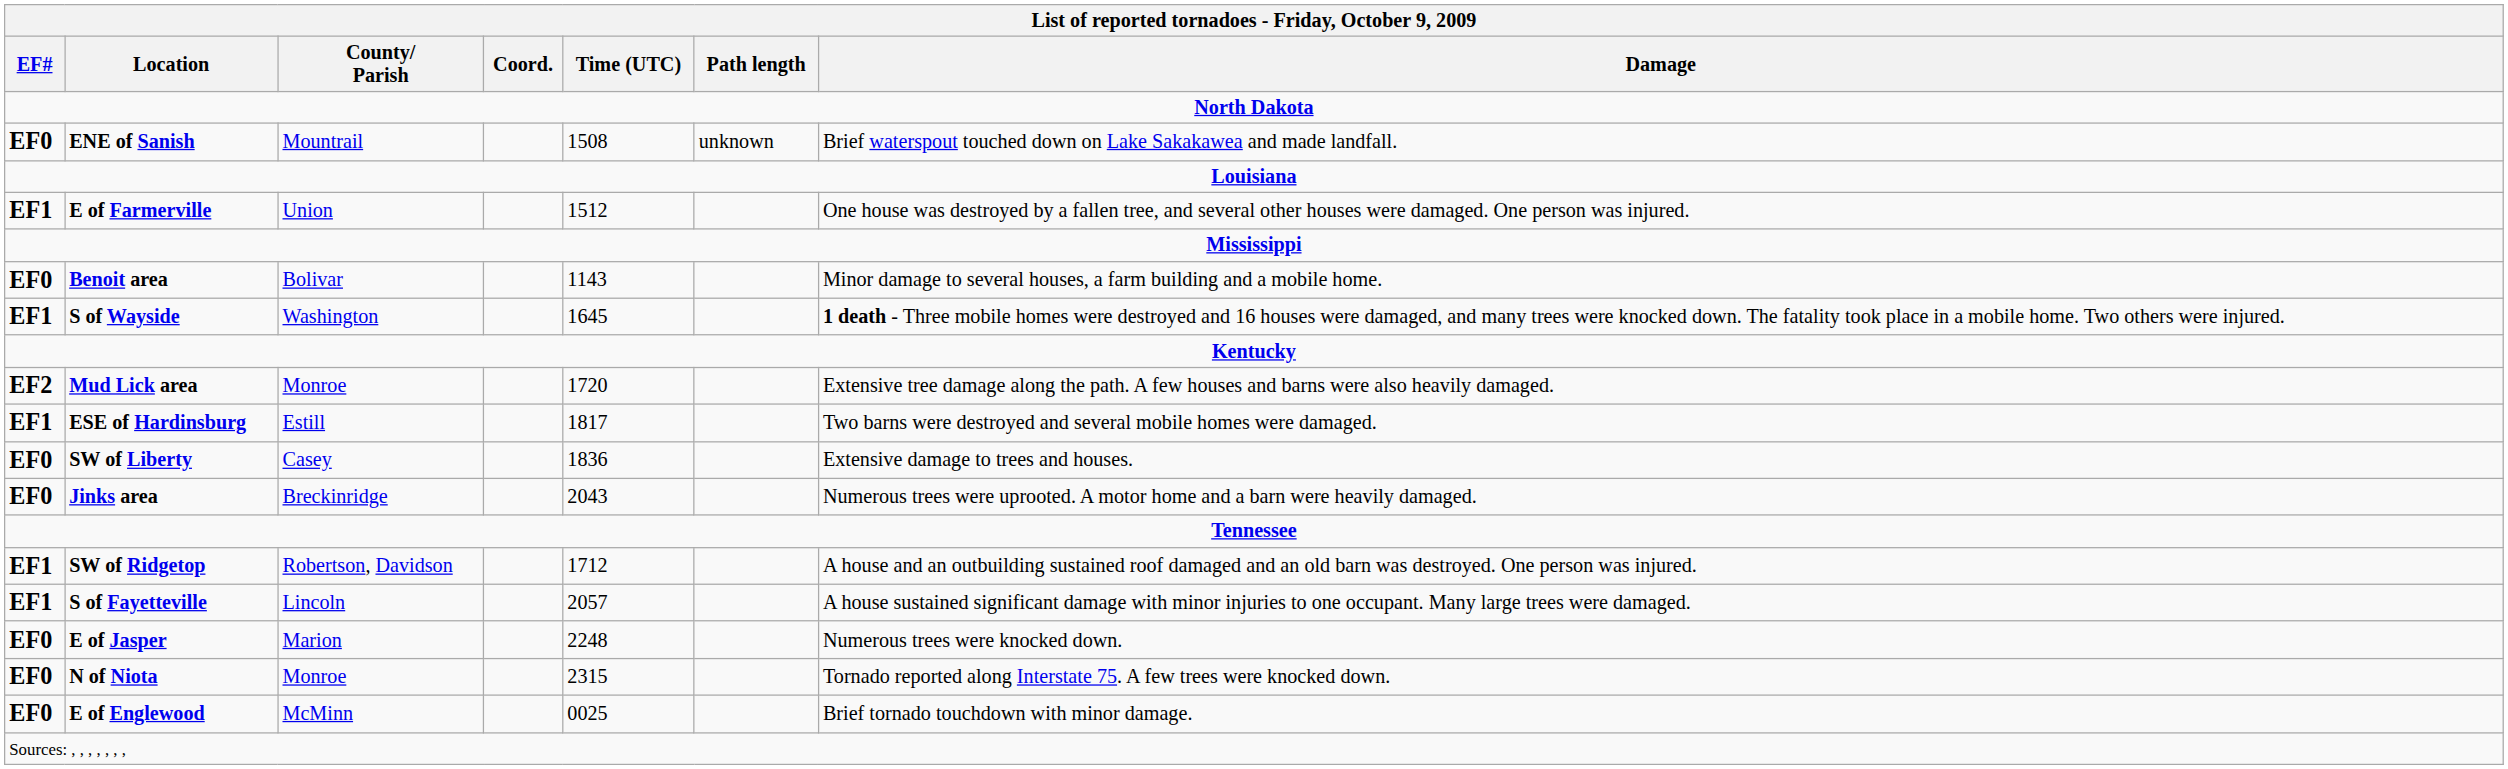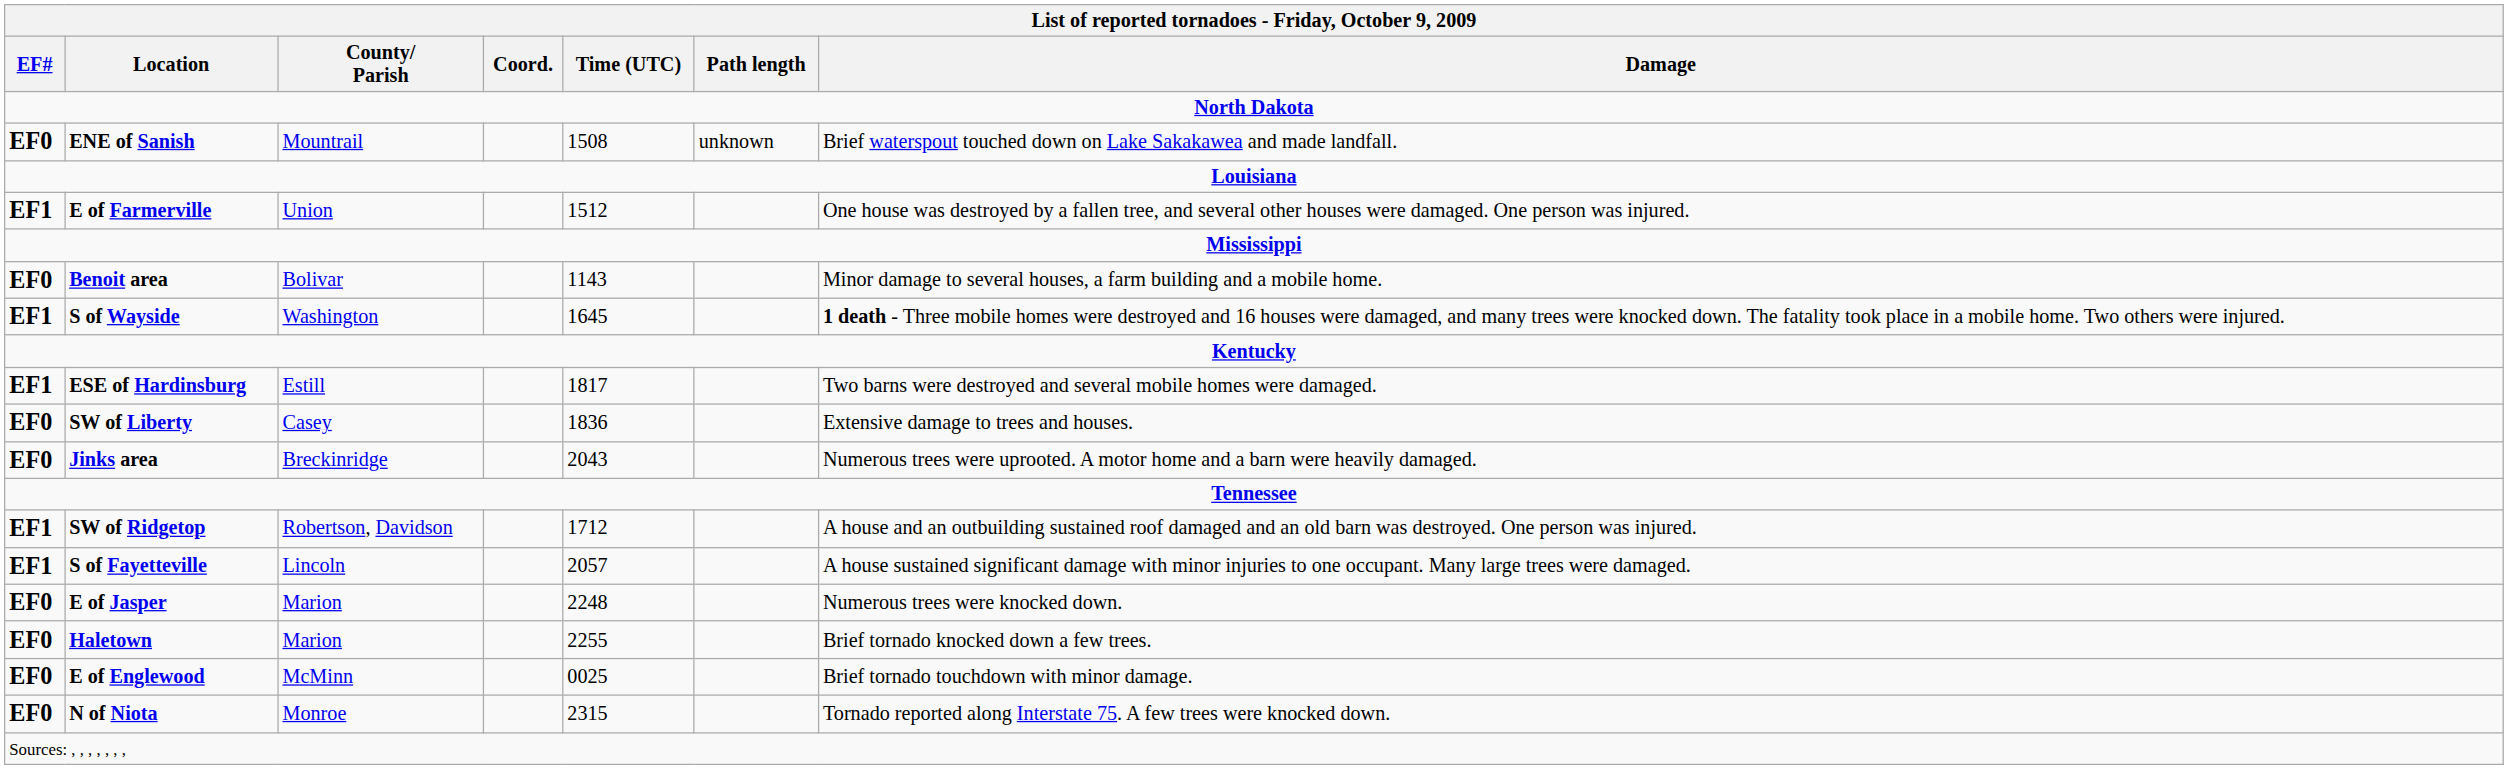- row: (133, 385)
+ row: (111, 639)
rows swapped: (113, 676) <-> (137, 713)
